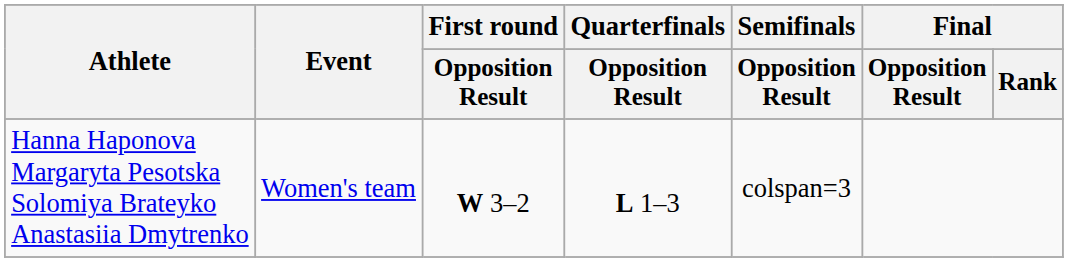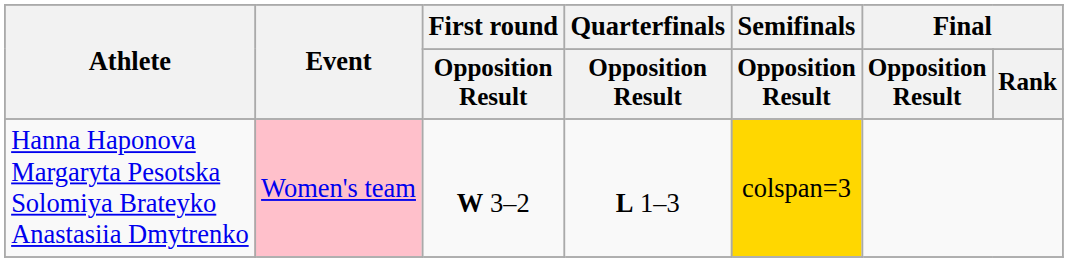(339, 188) no background -> (339, 188) pink background
(796, 188) no background -> (796, 188) gold background
